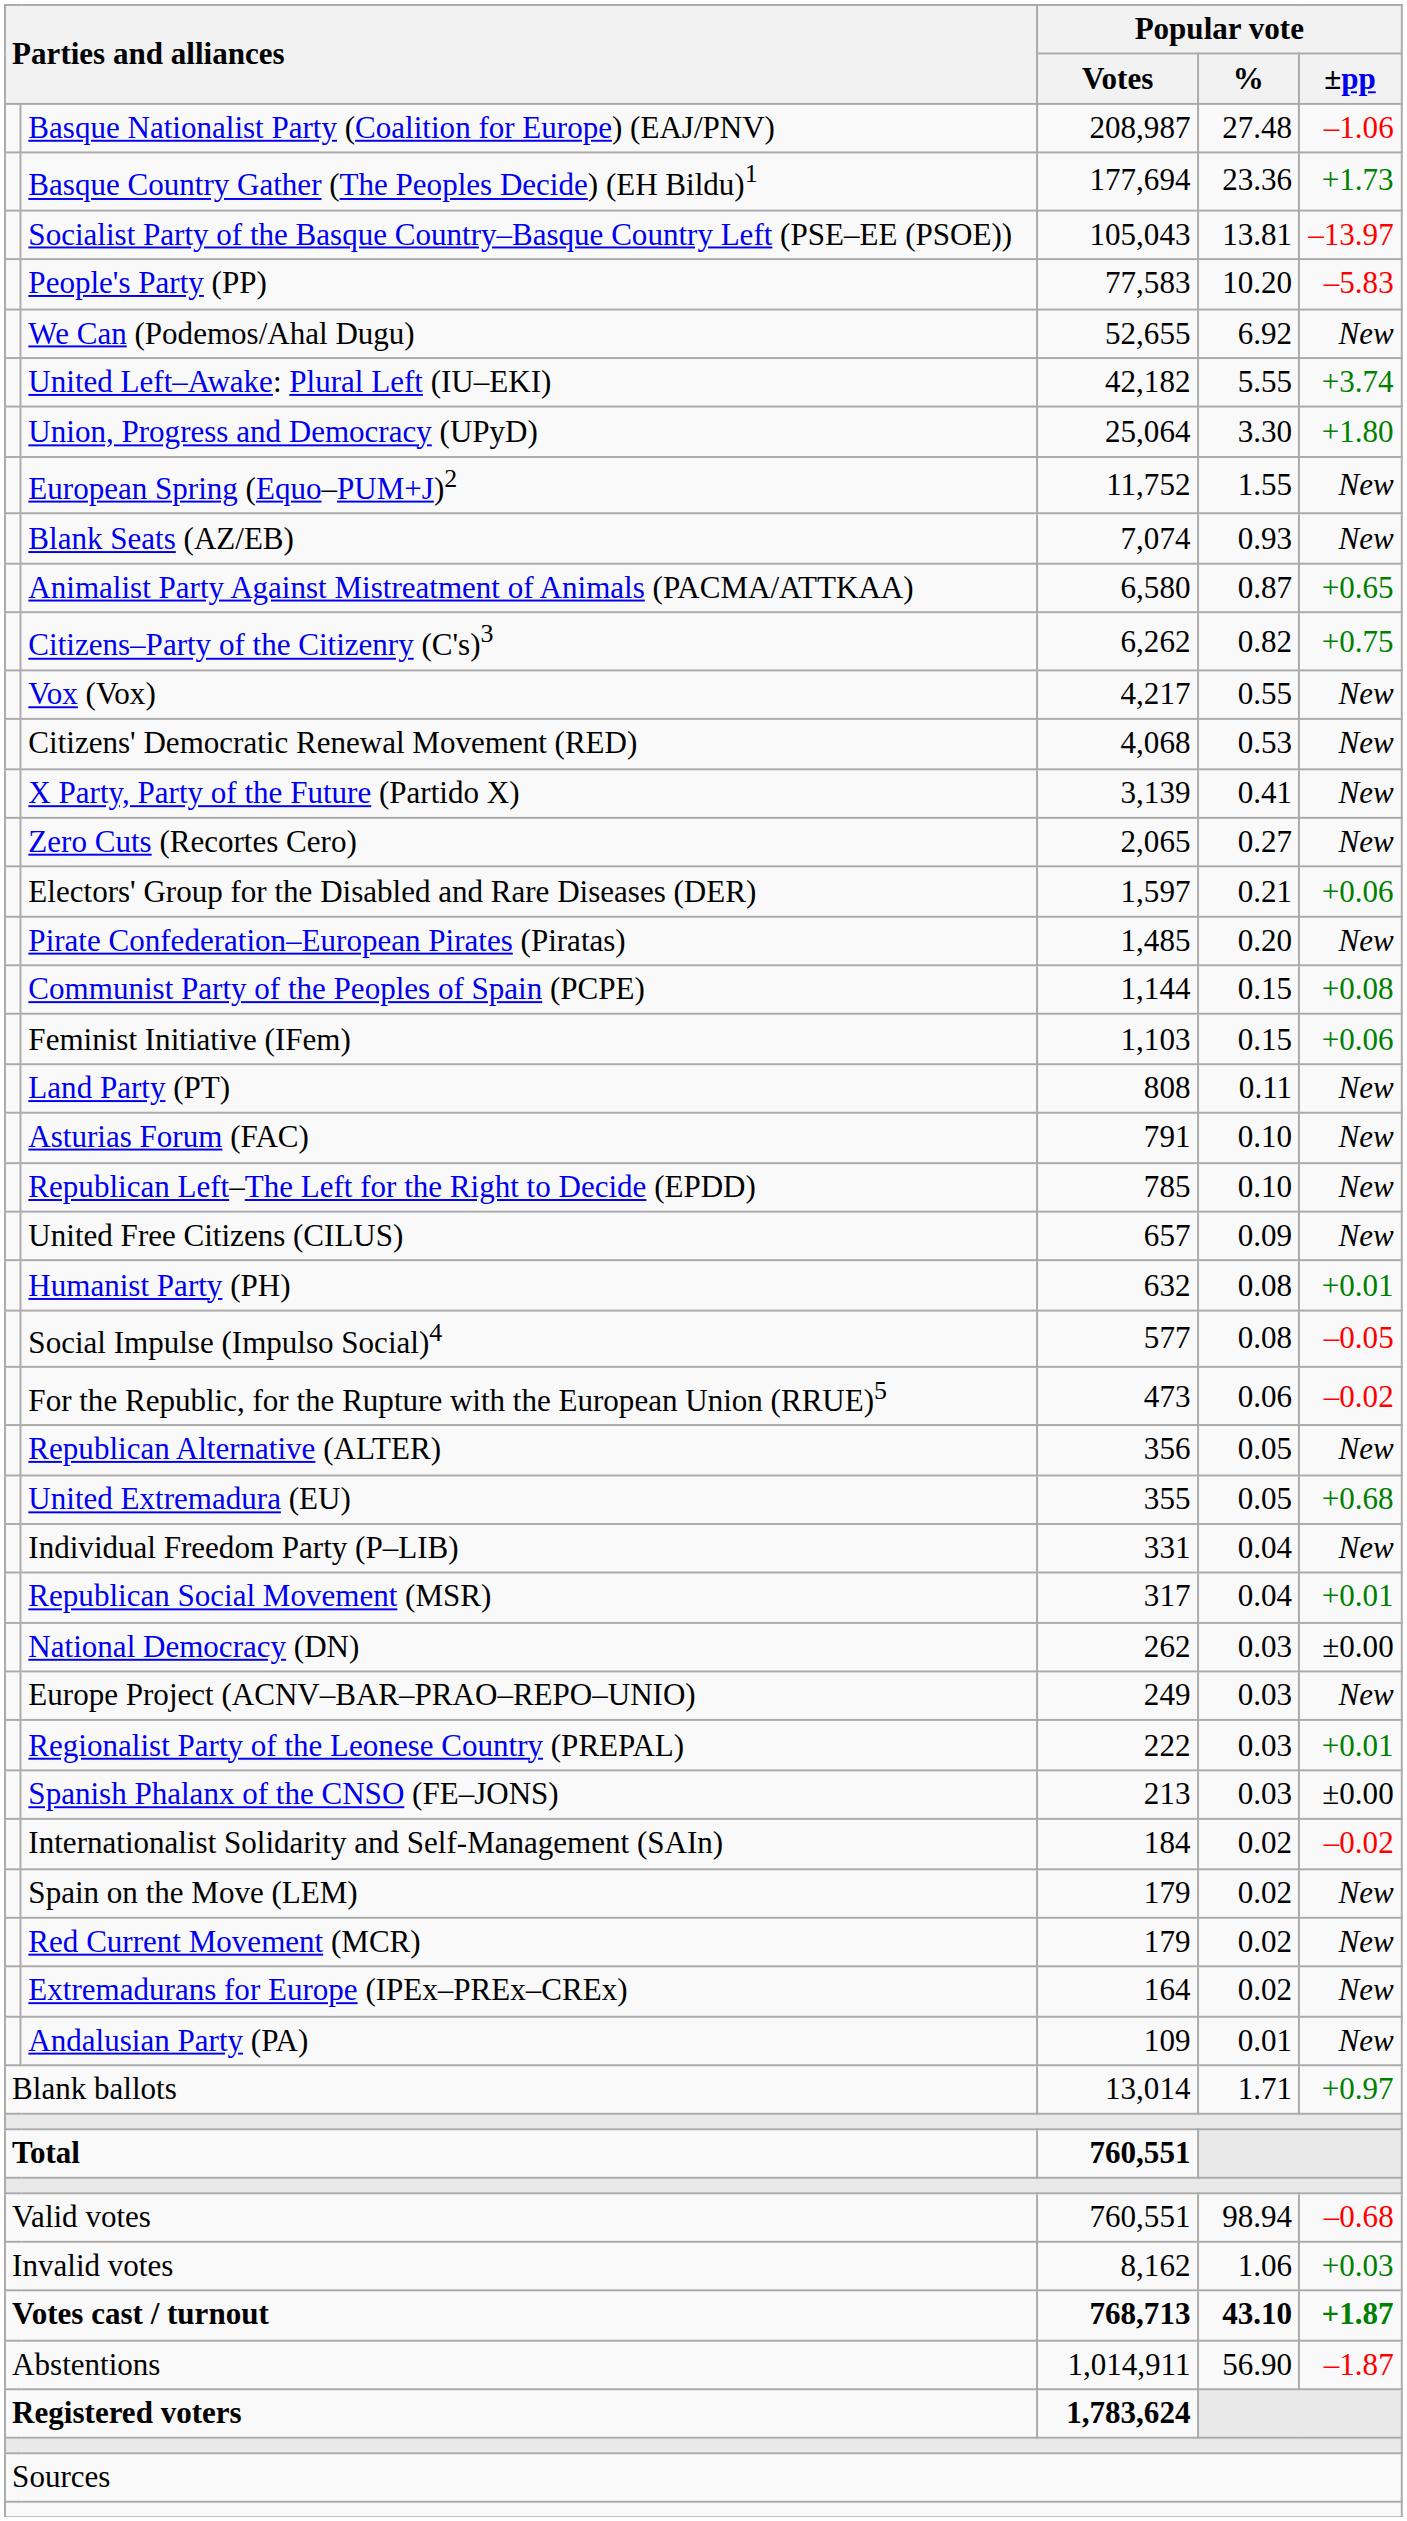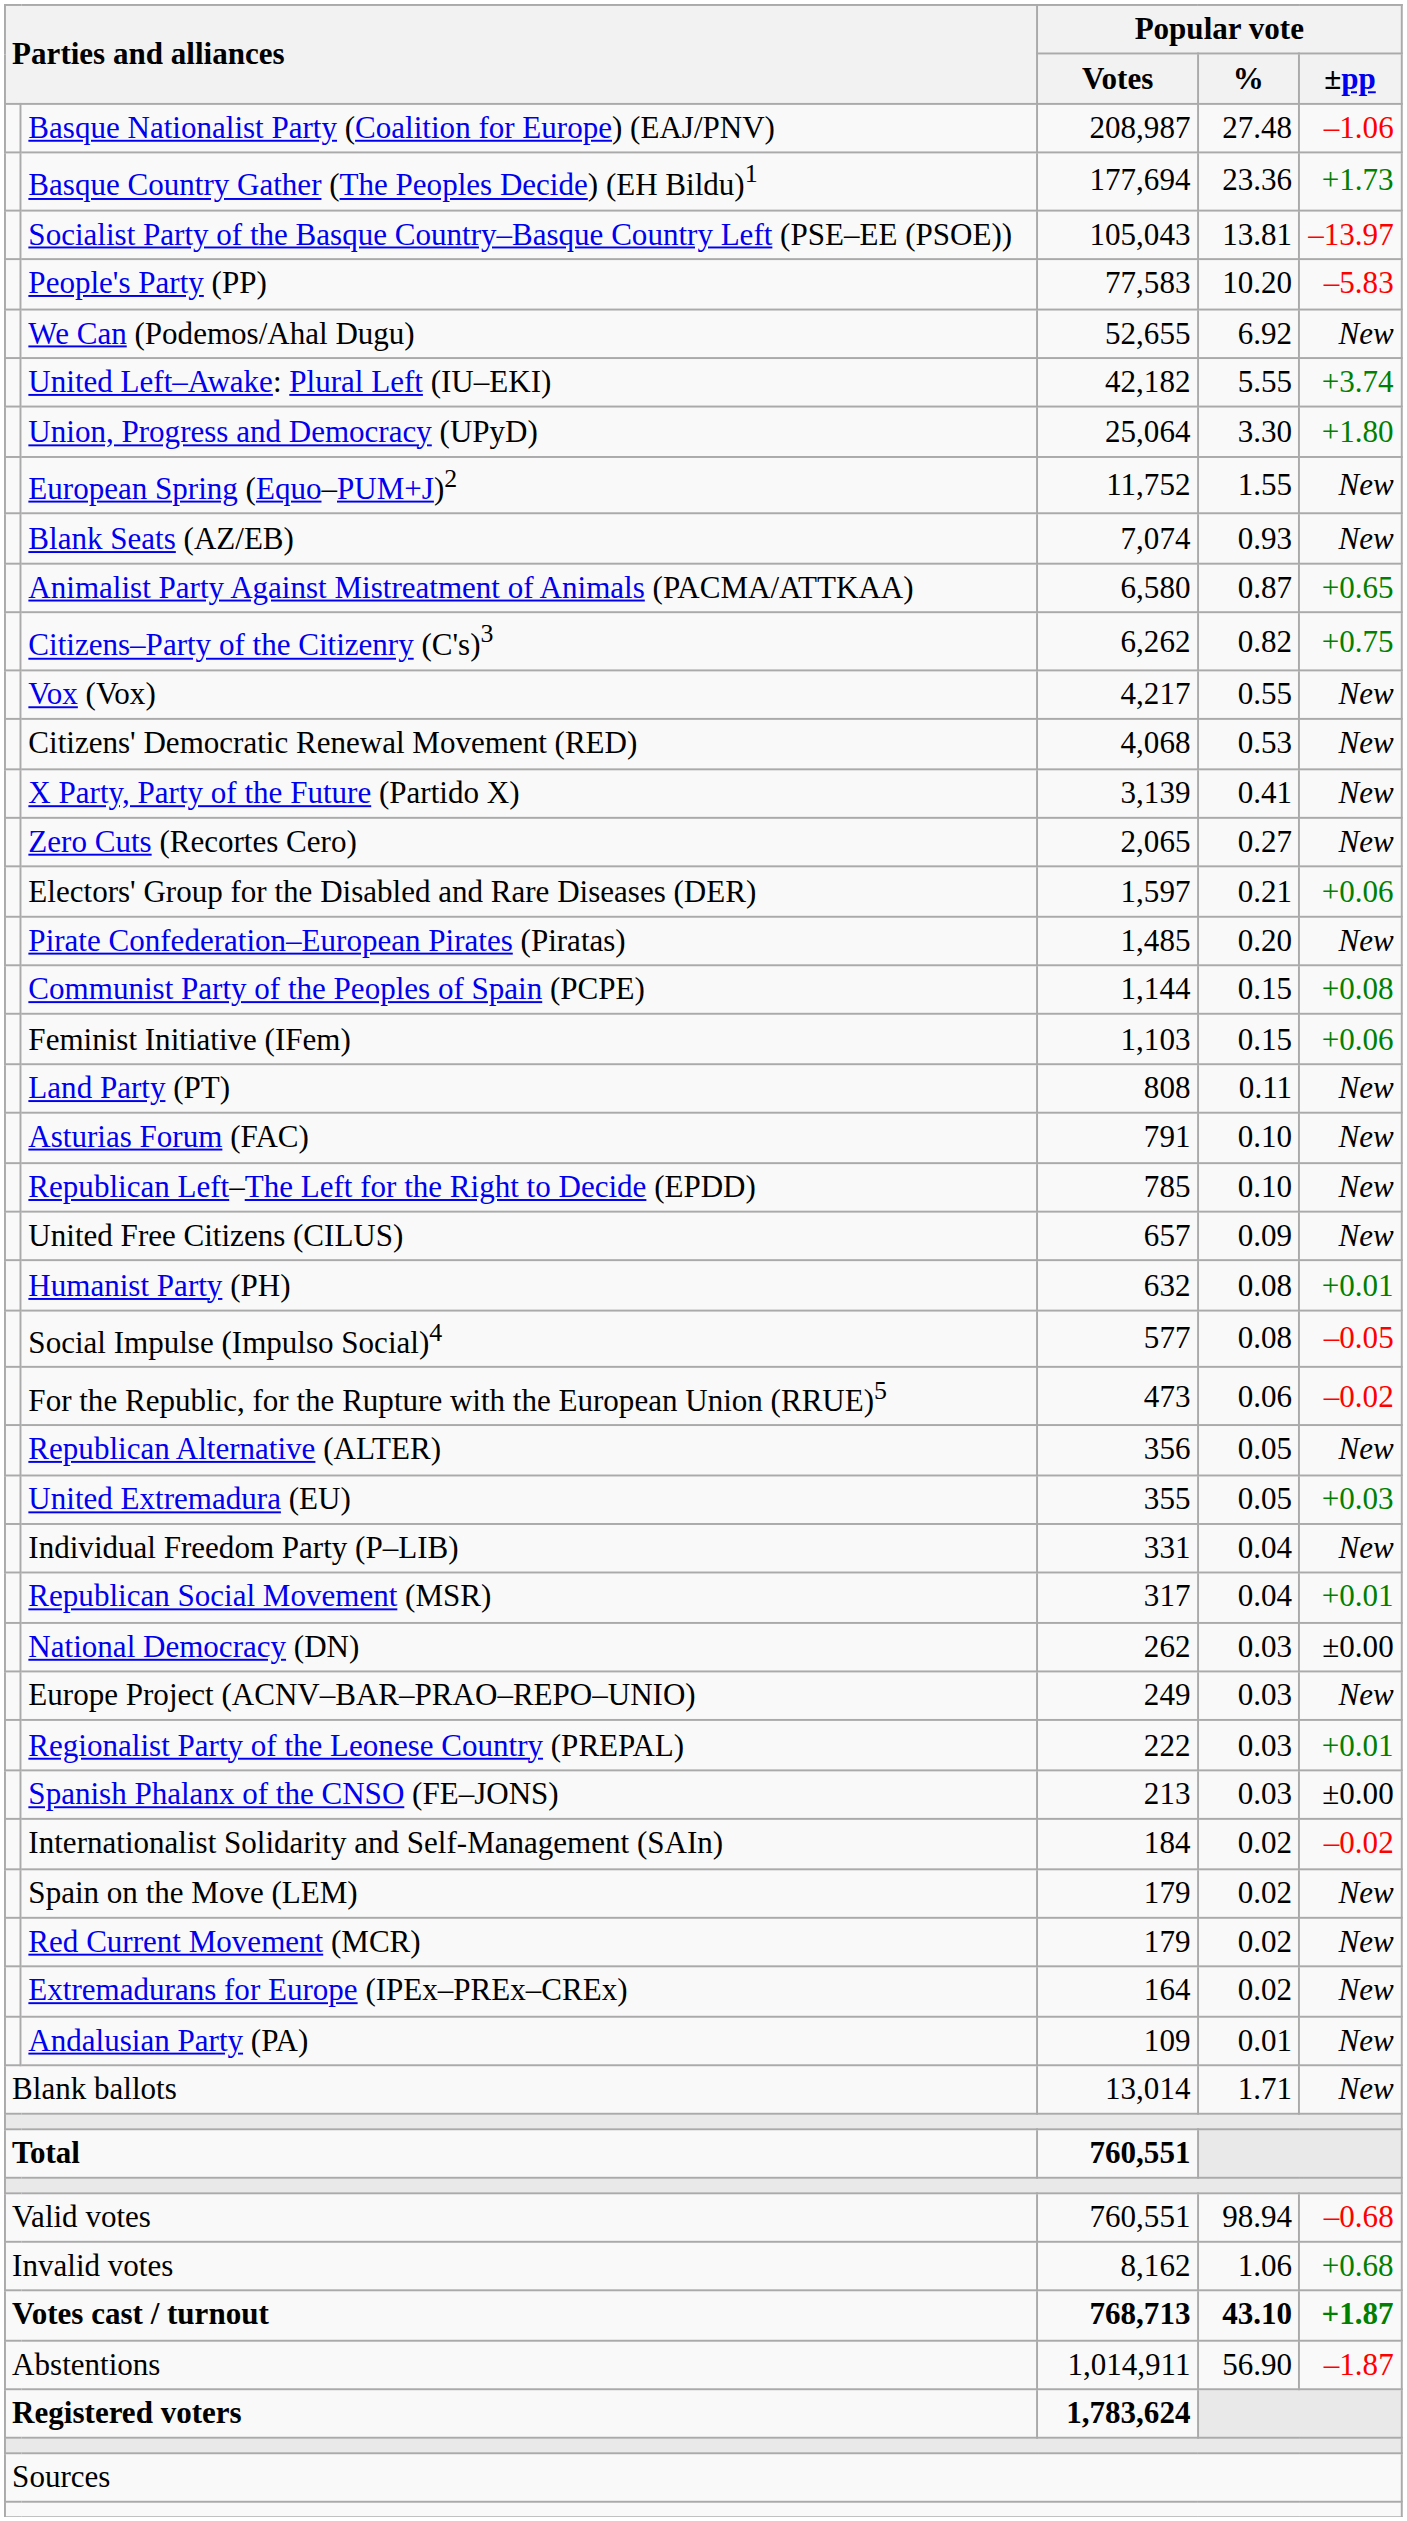(1358, 1498) +0.68 -> (1358, 1498) +0.03
(1358, 2089) +0.97 -> (1366, 2089) New
(1358, 2265) +0.03 -> (1358, 2265) +0.68
